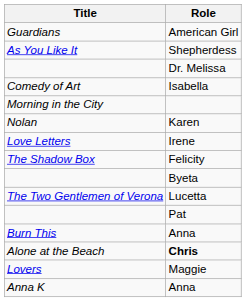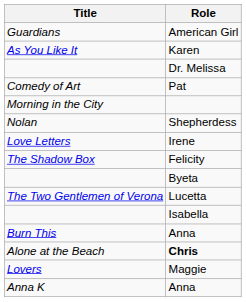(203, 50) Shepherdess -> (184, 50) Karen
(188, 86) Isabella -> (177, 86) Pat
(184, 123) Karen -> (203, 123) Shepherdess
(177, 214) Pat -> (188, 214) Isabella
